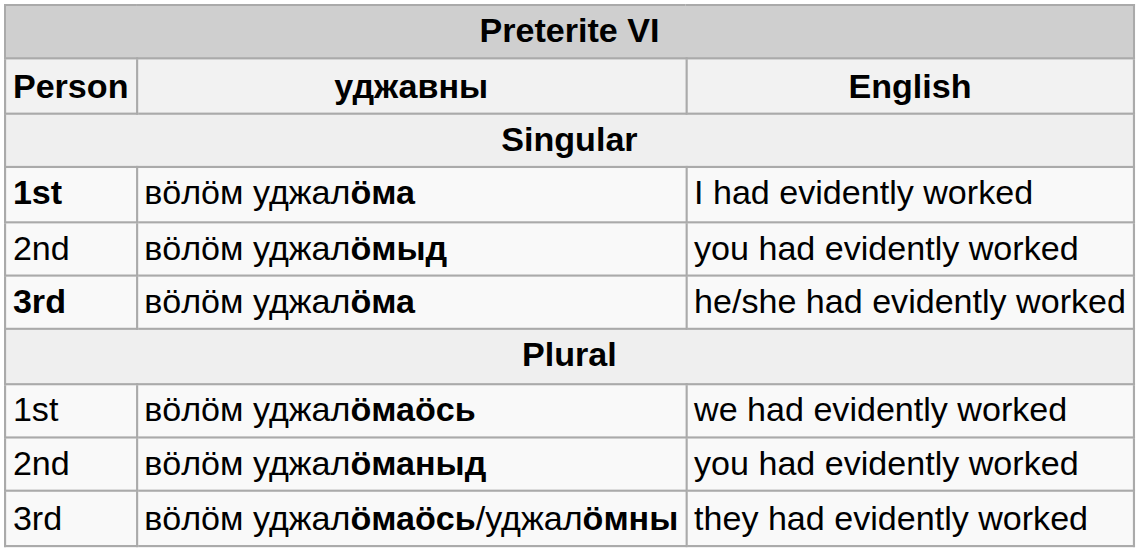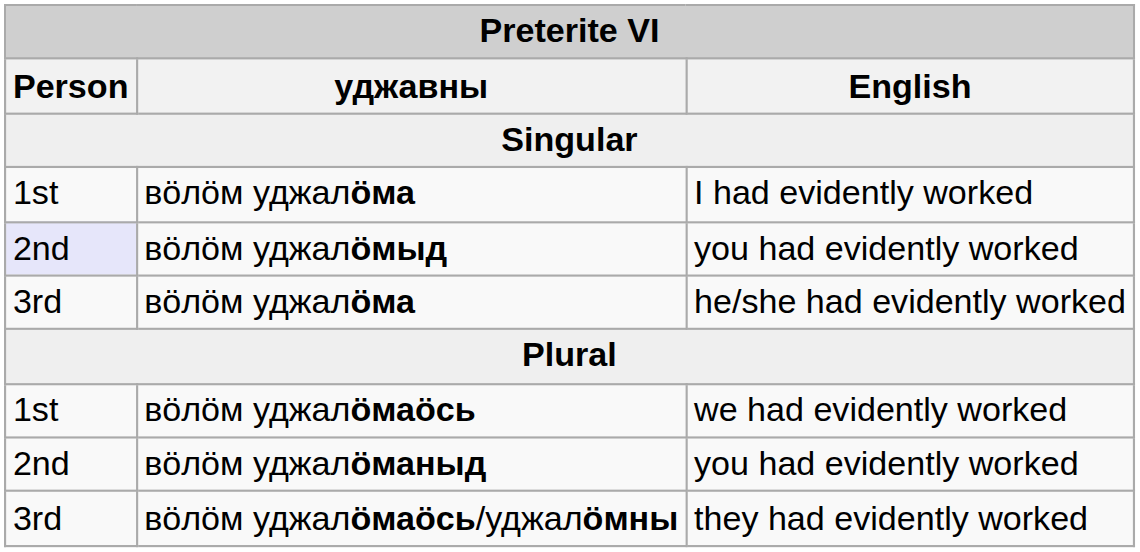(38, 193) bold -> (36, 193) normal
(41, 247) no background -> (41, 247) lavender background
(39, 301) bold -> (38, 301) normal
